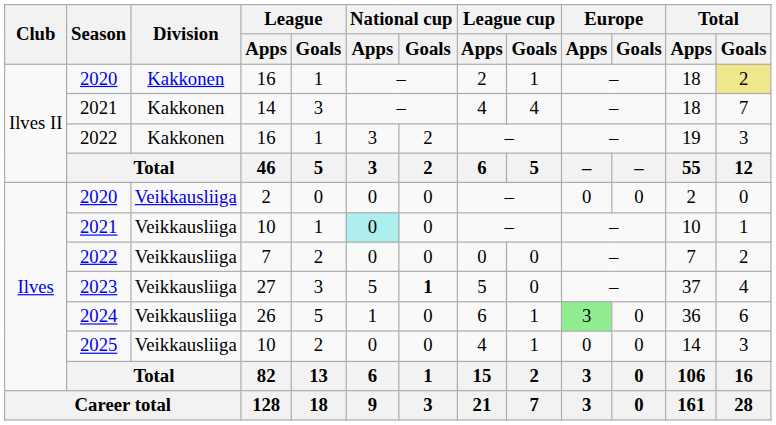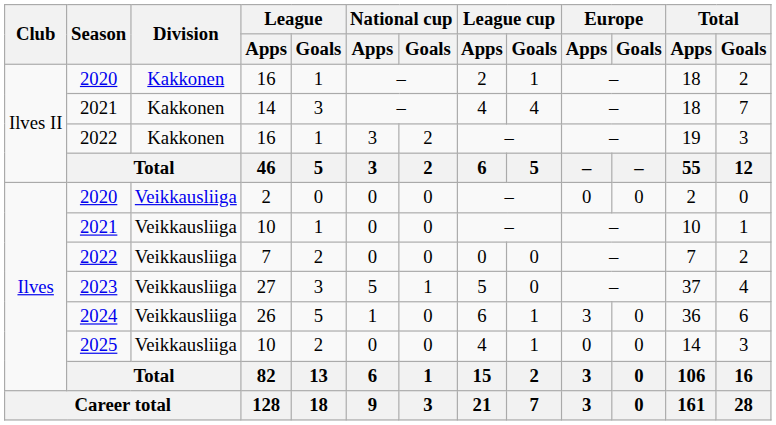(744, 78) khaki background -> (744, 78) no background
(372, 227) paleturquoise background -> (372, 227) no background
(428, 286) bold -> (428, 286) normal
(587, 316) lightgreen background -> (587, 316) no background
